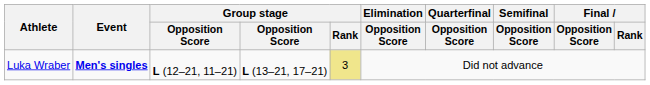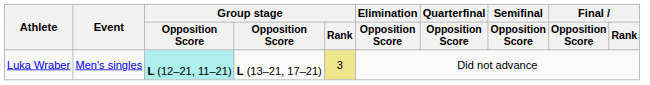(112, 65) bold -> (109, 65) normal
(195, 71) no background -> (189, 71) paleturquoise background
